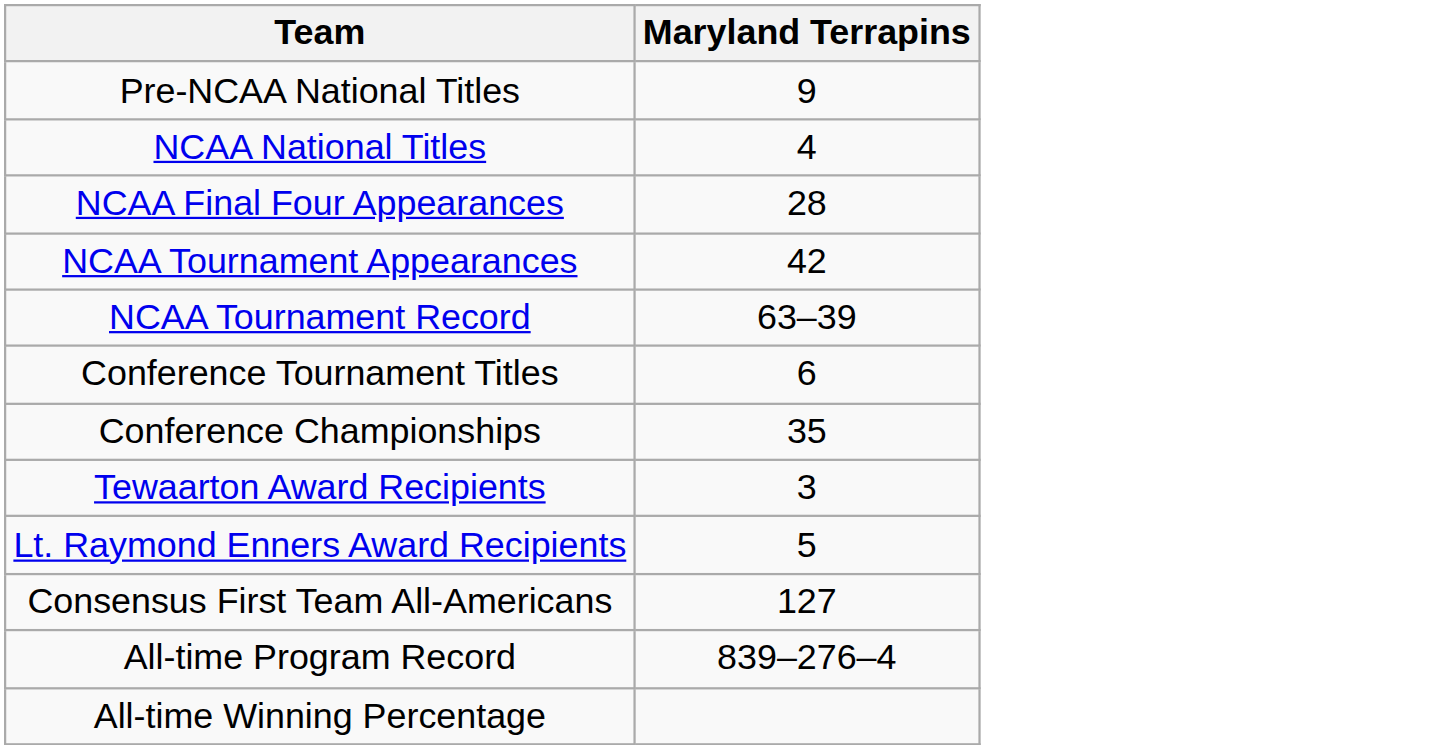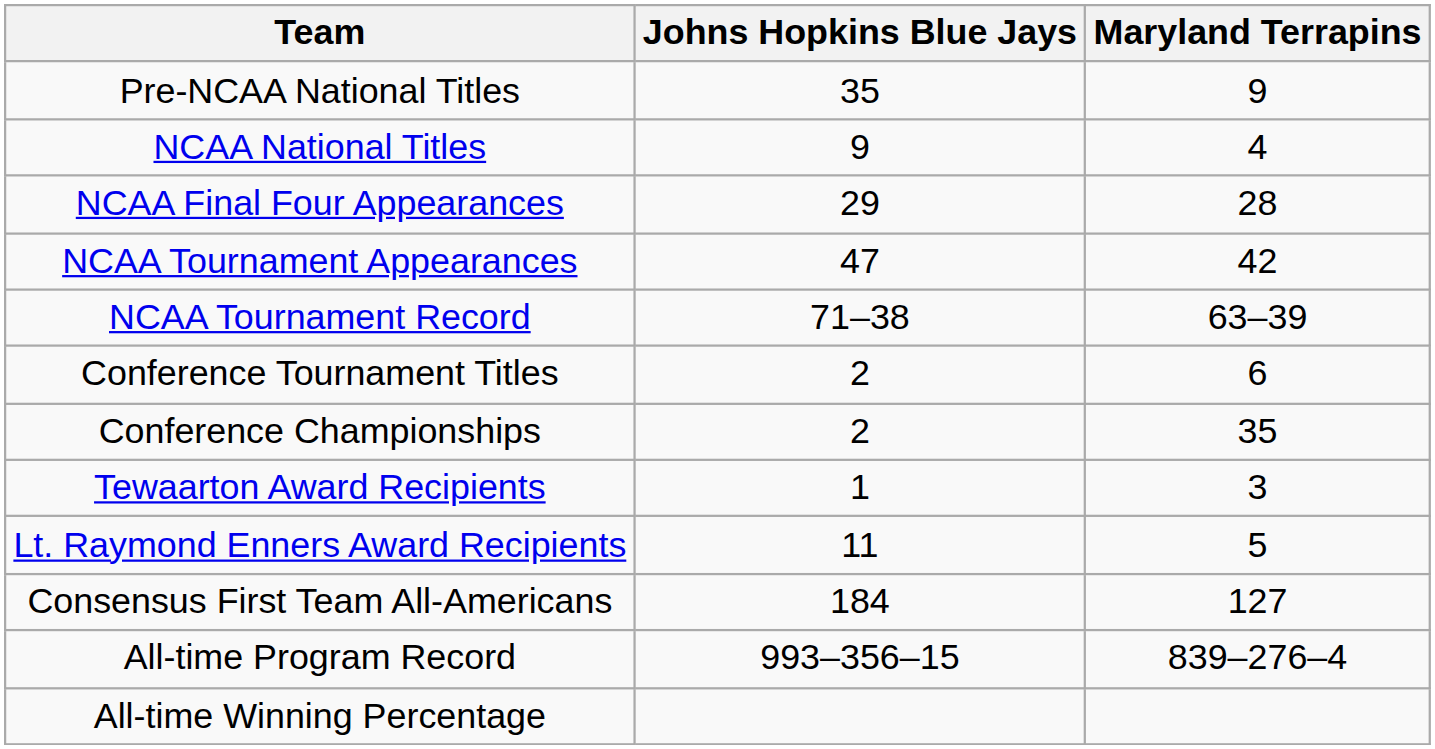+ column: (860, 32)
